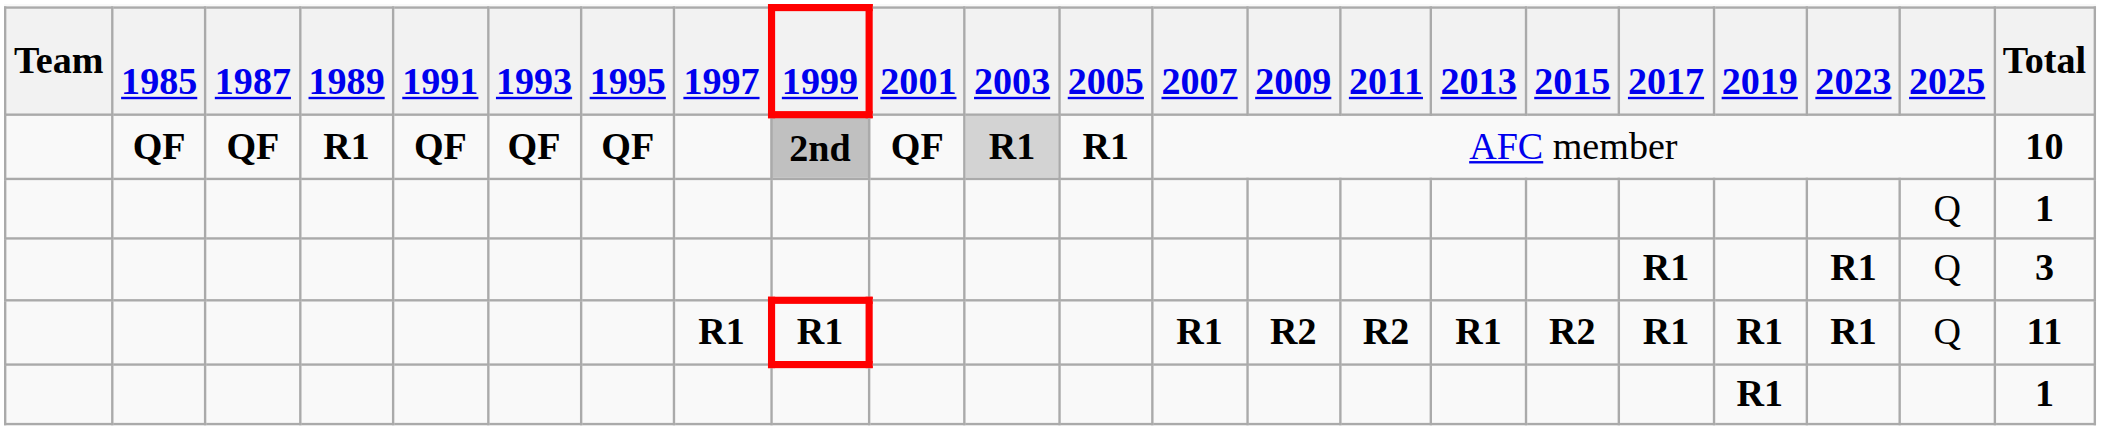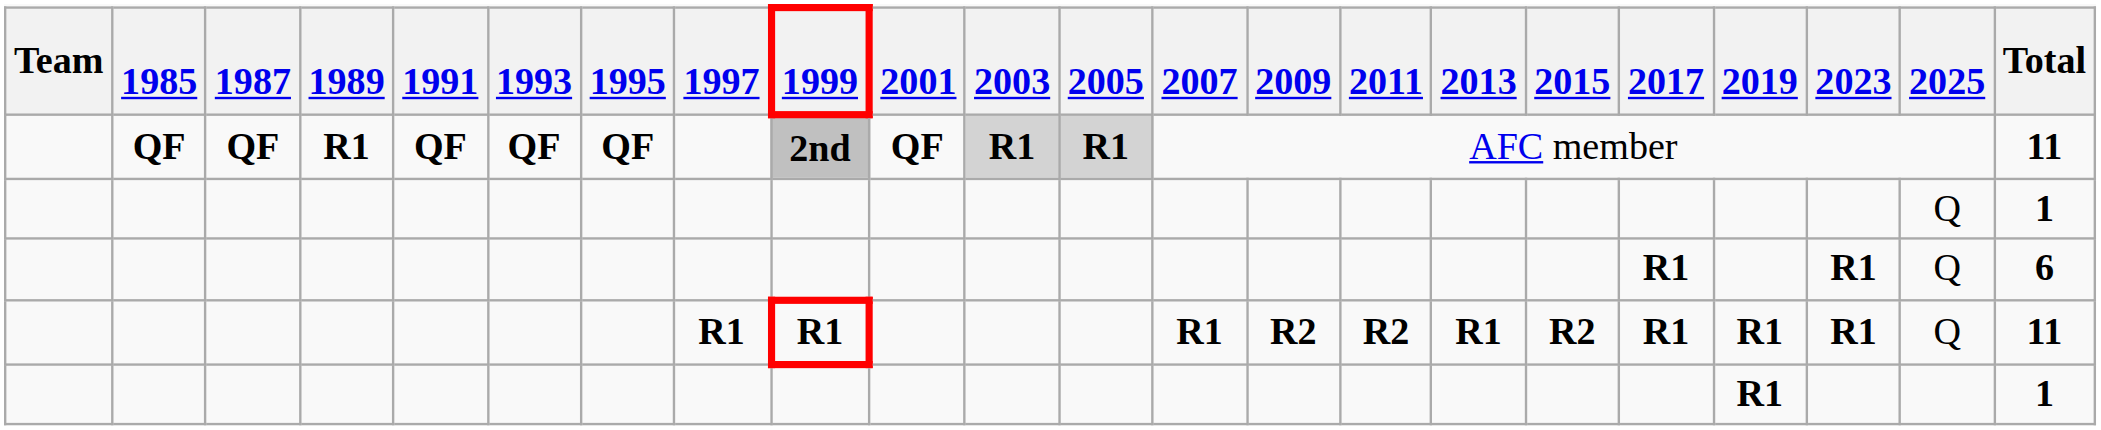(1106, 146) no background -> (1106, 146) lightgrey background
(2044, 146) 10 -> (2044, 146) 11
(2044, 268) 3 -> (2044, 268) 6
